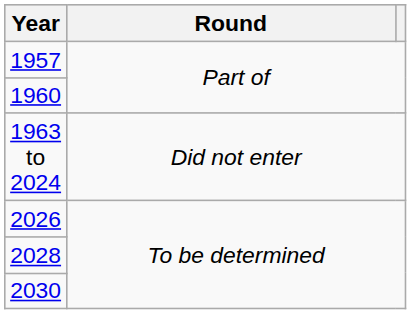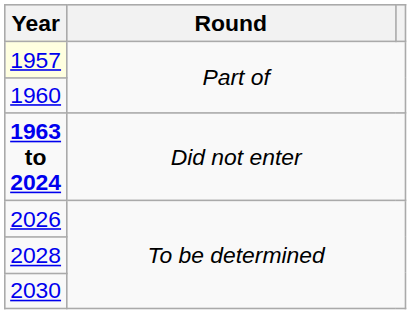(36, 59) no background -> (36, 59) lightyellow background
(36, 157) normal -> (36, 157) bold
